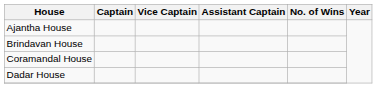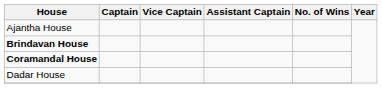(45, 43) normal -> (47, 43) bold
(49, 59) normal -> (52, 59) bold
